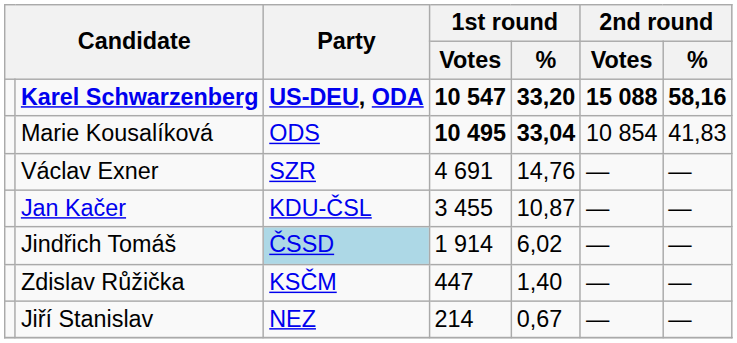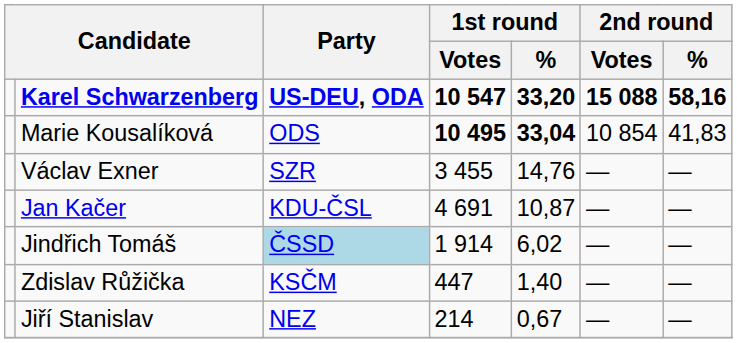(464, 171) 4 691 -> (464, 171) 3 455
(464, 208) 3 455 -> (464, 208) 4 691
